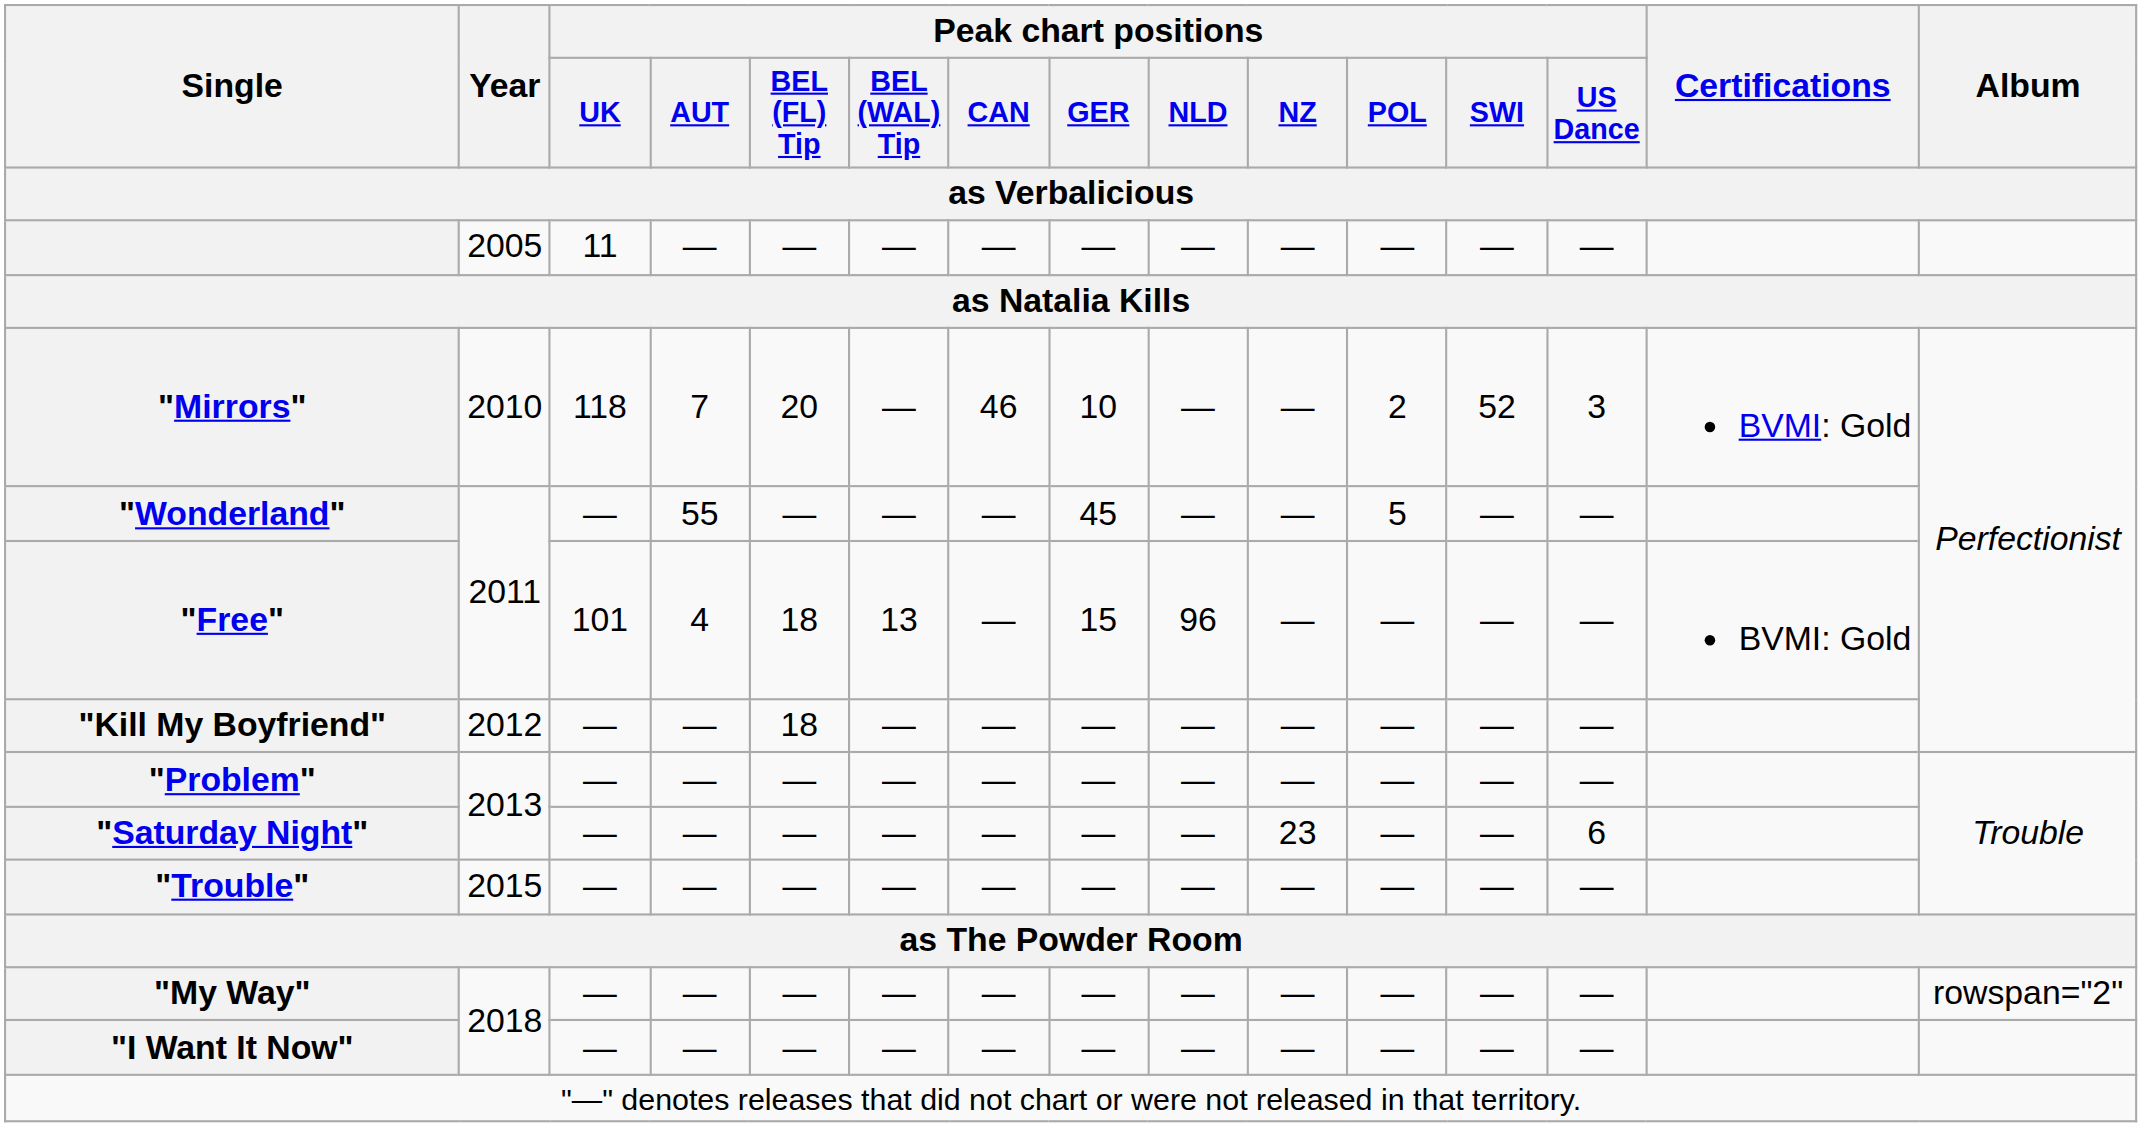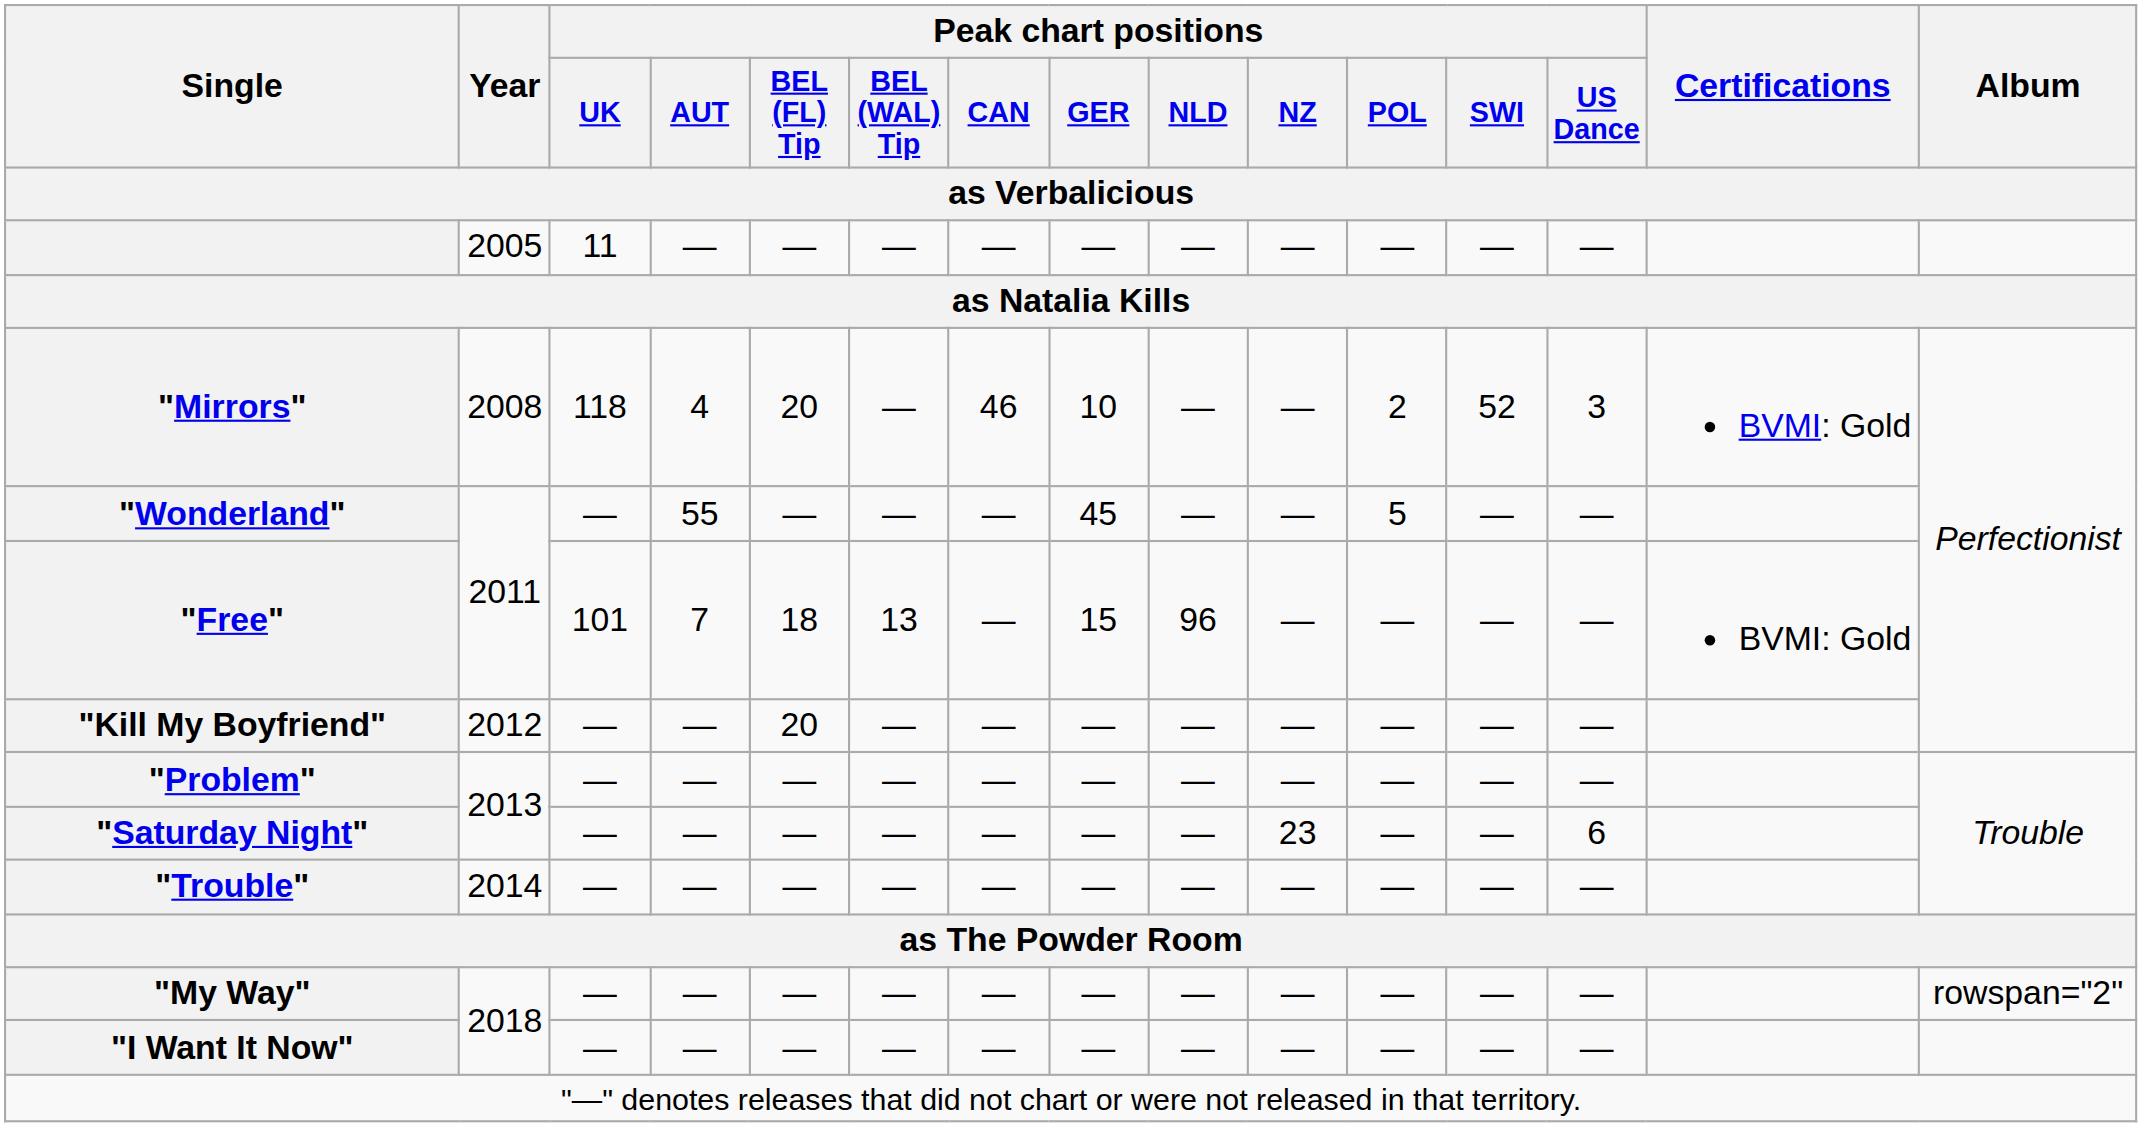(505, 406) 2010 -> (505, 406) 2008
(700, 406) 7 -> (700, 406) 4
(700, 619) 4 -> (700, 619) 7
(799, 725) 18 -> (799, 725) 20
(505, 886) 2015 -> (505, 886) 2014
